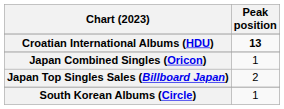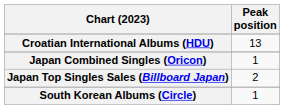(255, 43) bold -> (255, 43) normal
